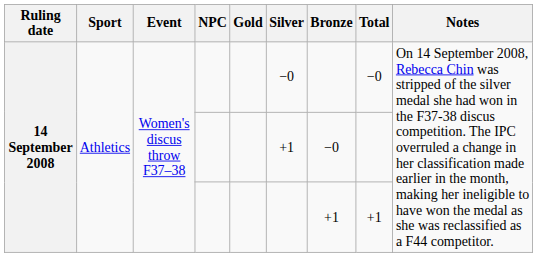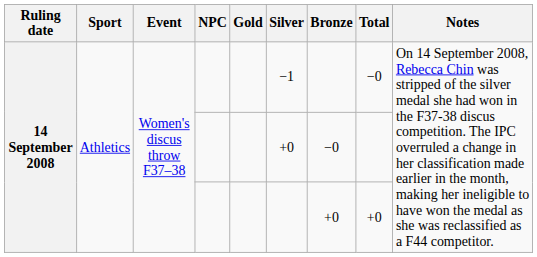(287, 77) −0 -> (287, 77) −1
(287, 147) +1 -> (287, 147) +0
(332, 217) +1 -> (332, 217) +0
(374, 217) +1 -> (374, 217) +0
